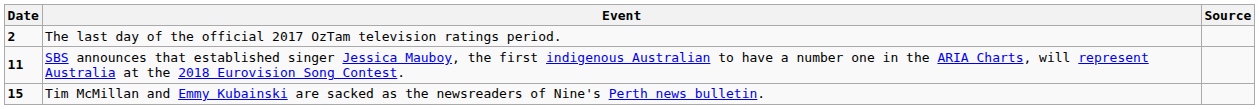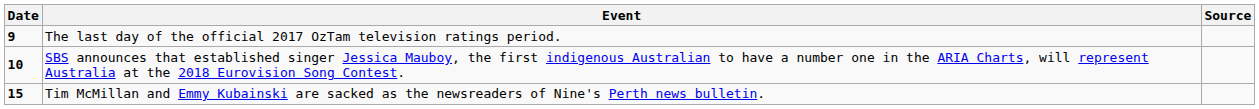(12, 36) 2 -> (12, 36) 9
(15, 65) 11 -> (15, 65) 10
